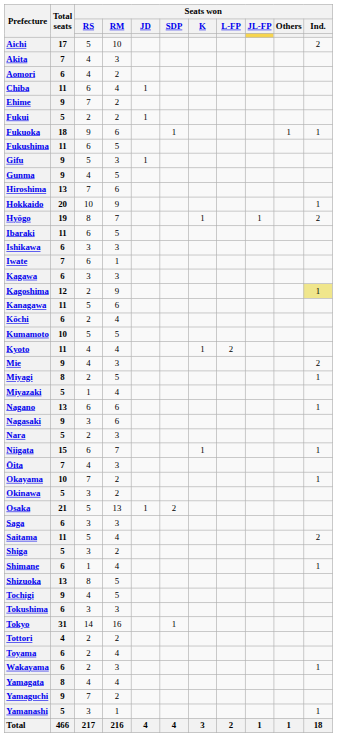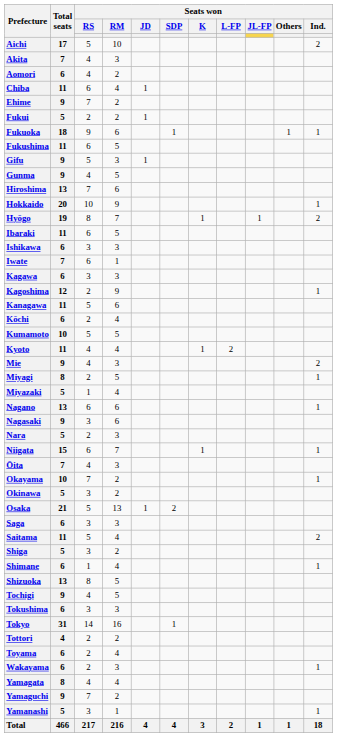(318, 291) khaki background -> (318, 291) no background
